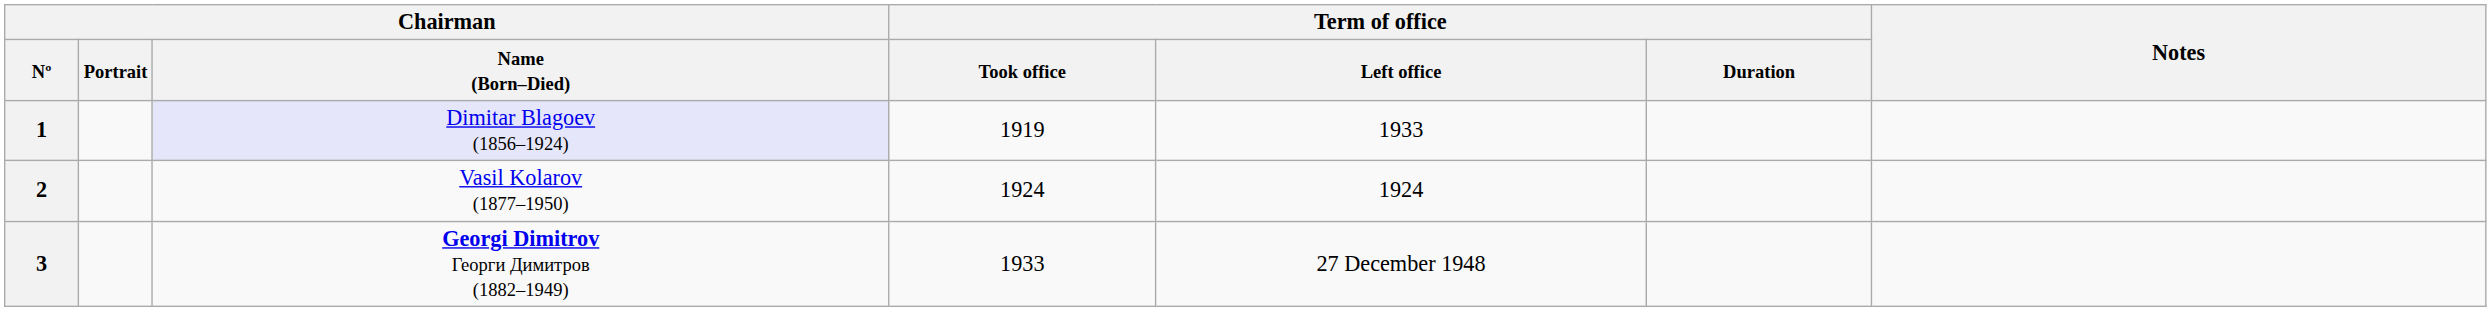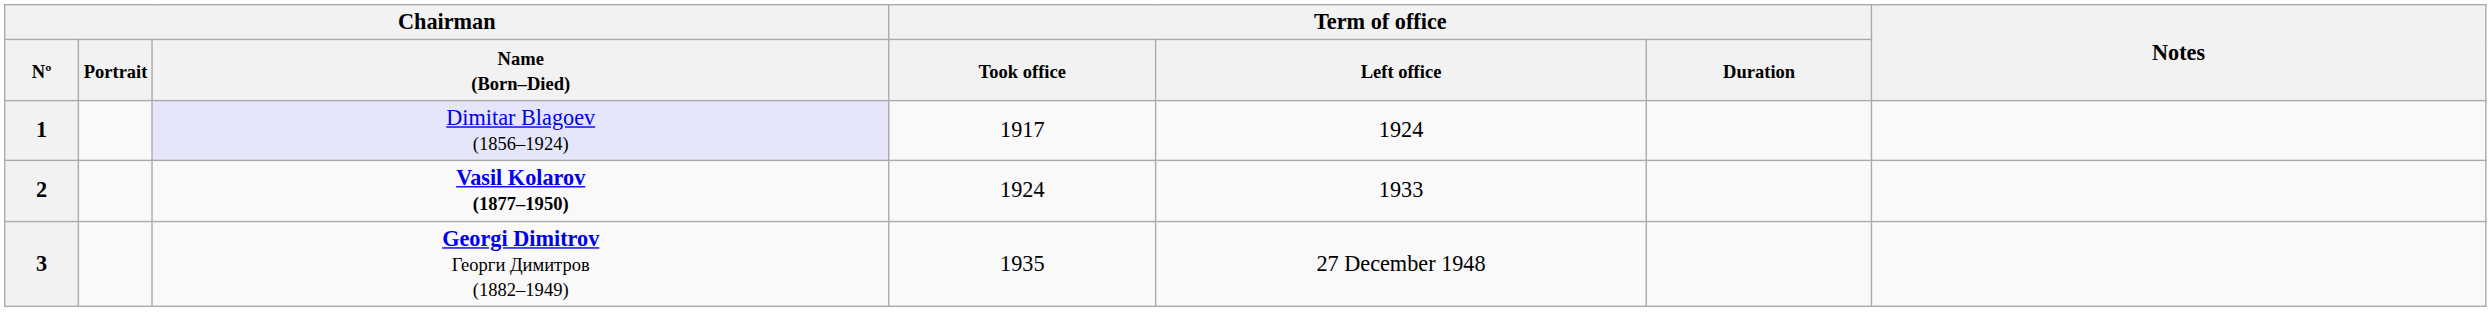(1022, 130) 1919 -> (1022, 130) 1917
(1401, 130) 1933 -> (1401, 130) 1924
(521, 190) normal -> (521, 190) bold
(1401, 190) 1924 -> (1401, 190) 1933
(1022, 263) 1933 -> (1022, 263) 1935
